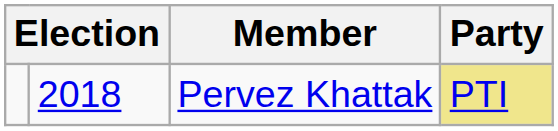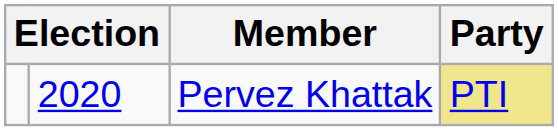(80, 93) 2018 -> (80, 93) 2020
